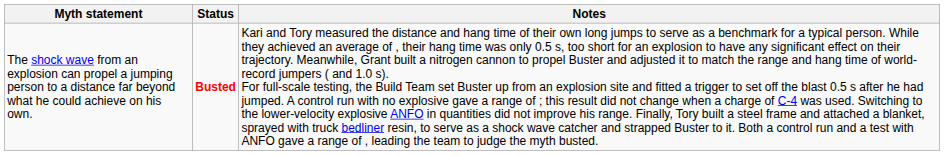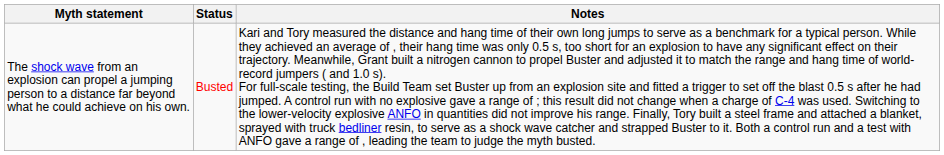(216, 87) bold -> (214, 87) normal
